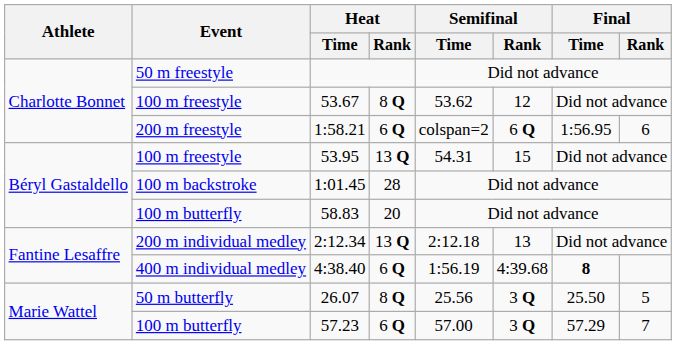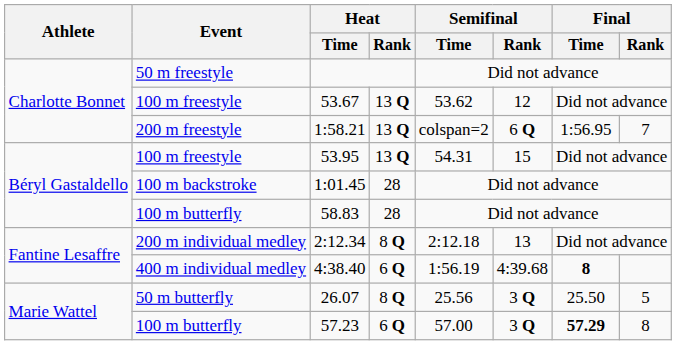(392, 101) 8 Q -> (392, 101) 13 Q
(392, 129) 6 Q -> (392, 129) 13 Q
(646, 129) 6 -> (646, 129) 7
(392, 213) 20 -> (392, 213) 28
(392, 241) 13 Q -> (392, 241) 8 Q
(586, 325) normal -> (586, 325) bold
(646, 325) 7 -> (646, 325) 8
